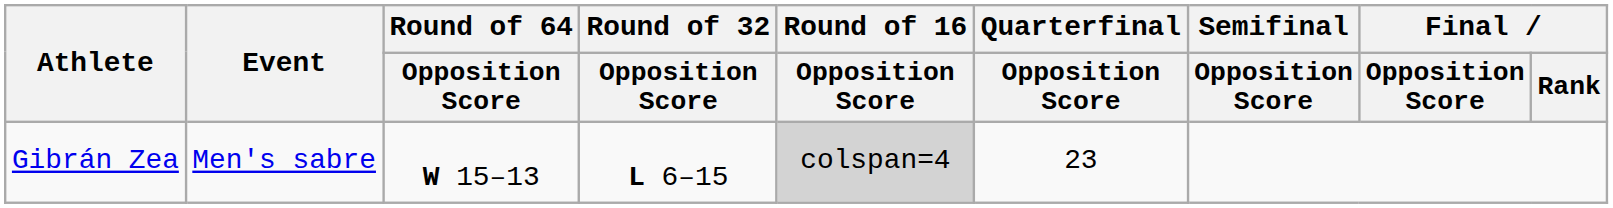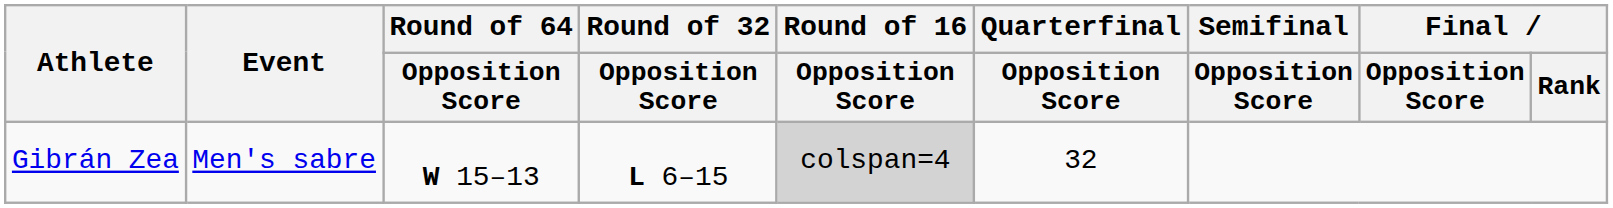(1081, 162) 23 -> (1081, 162) 32
